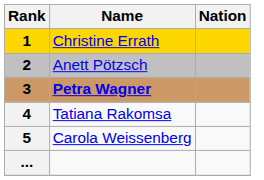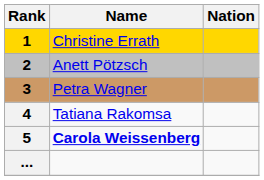(102, 89) bold -> (100, 89) normal
(122, 138) normal -> (126, 138) bold
